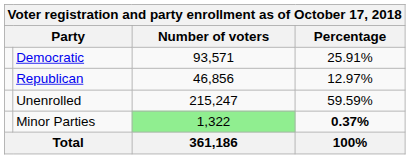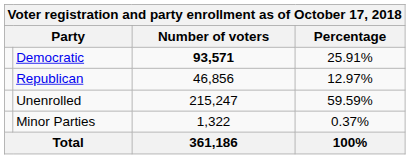(214, 57) normal -> (214, 57) bold
(214, 121) lightgreen background -> (214, 121) no background
(350, 121) bold -> (350, 121) normal
